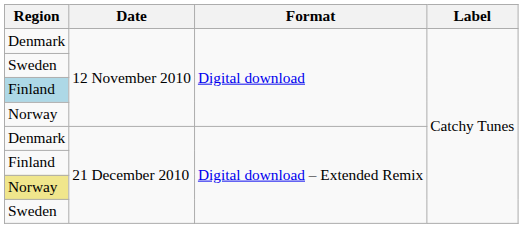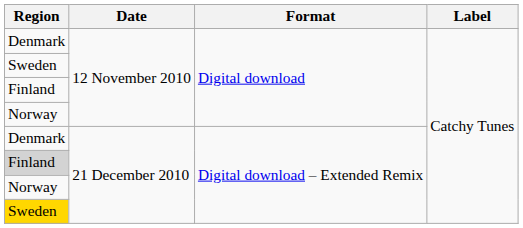(31, 89) lightblue background -> (31, 89) no background
(31, 162) no background -> (31, 162) lightgrey background
(33, 187) khaki background -> (33, 187) no background
(32, 211) no background -> (32, 211) gold background
